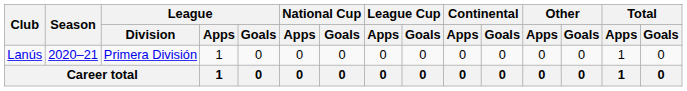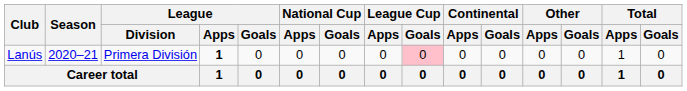(219, 55) normal -> (219, 55) bold
(423, 55) no background -> (423, 55) pink background
